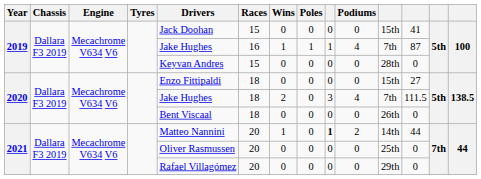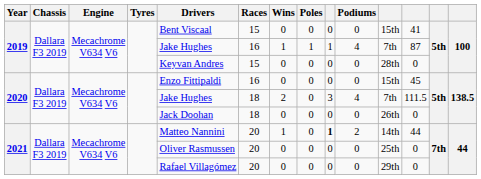(186, 29) Jack Doohan -> (186, 29) Bent Viscaal
(254, 80) 18 -> (254, 80) 16
(415, 80) 27 -> (415, 80) 45
(186, 114) Bent Viscaal -> (186, 114) Jack Doohan
